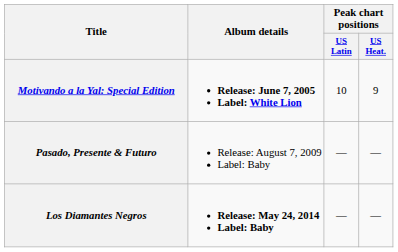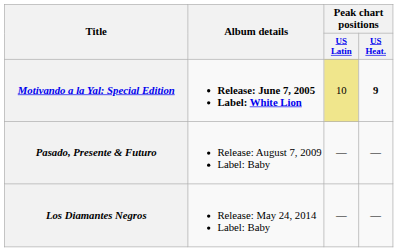(341, 90) no background -> (341, 90) khaki background
(376, 90) normal -> (376, 90) bold
(256, 221) bold -> (256, 221) normal
